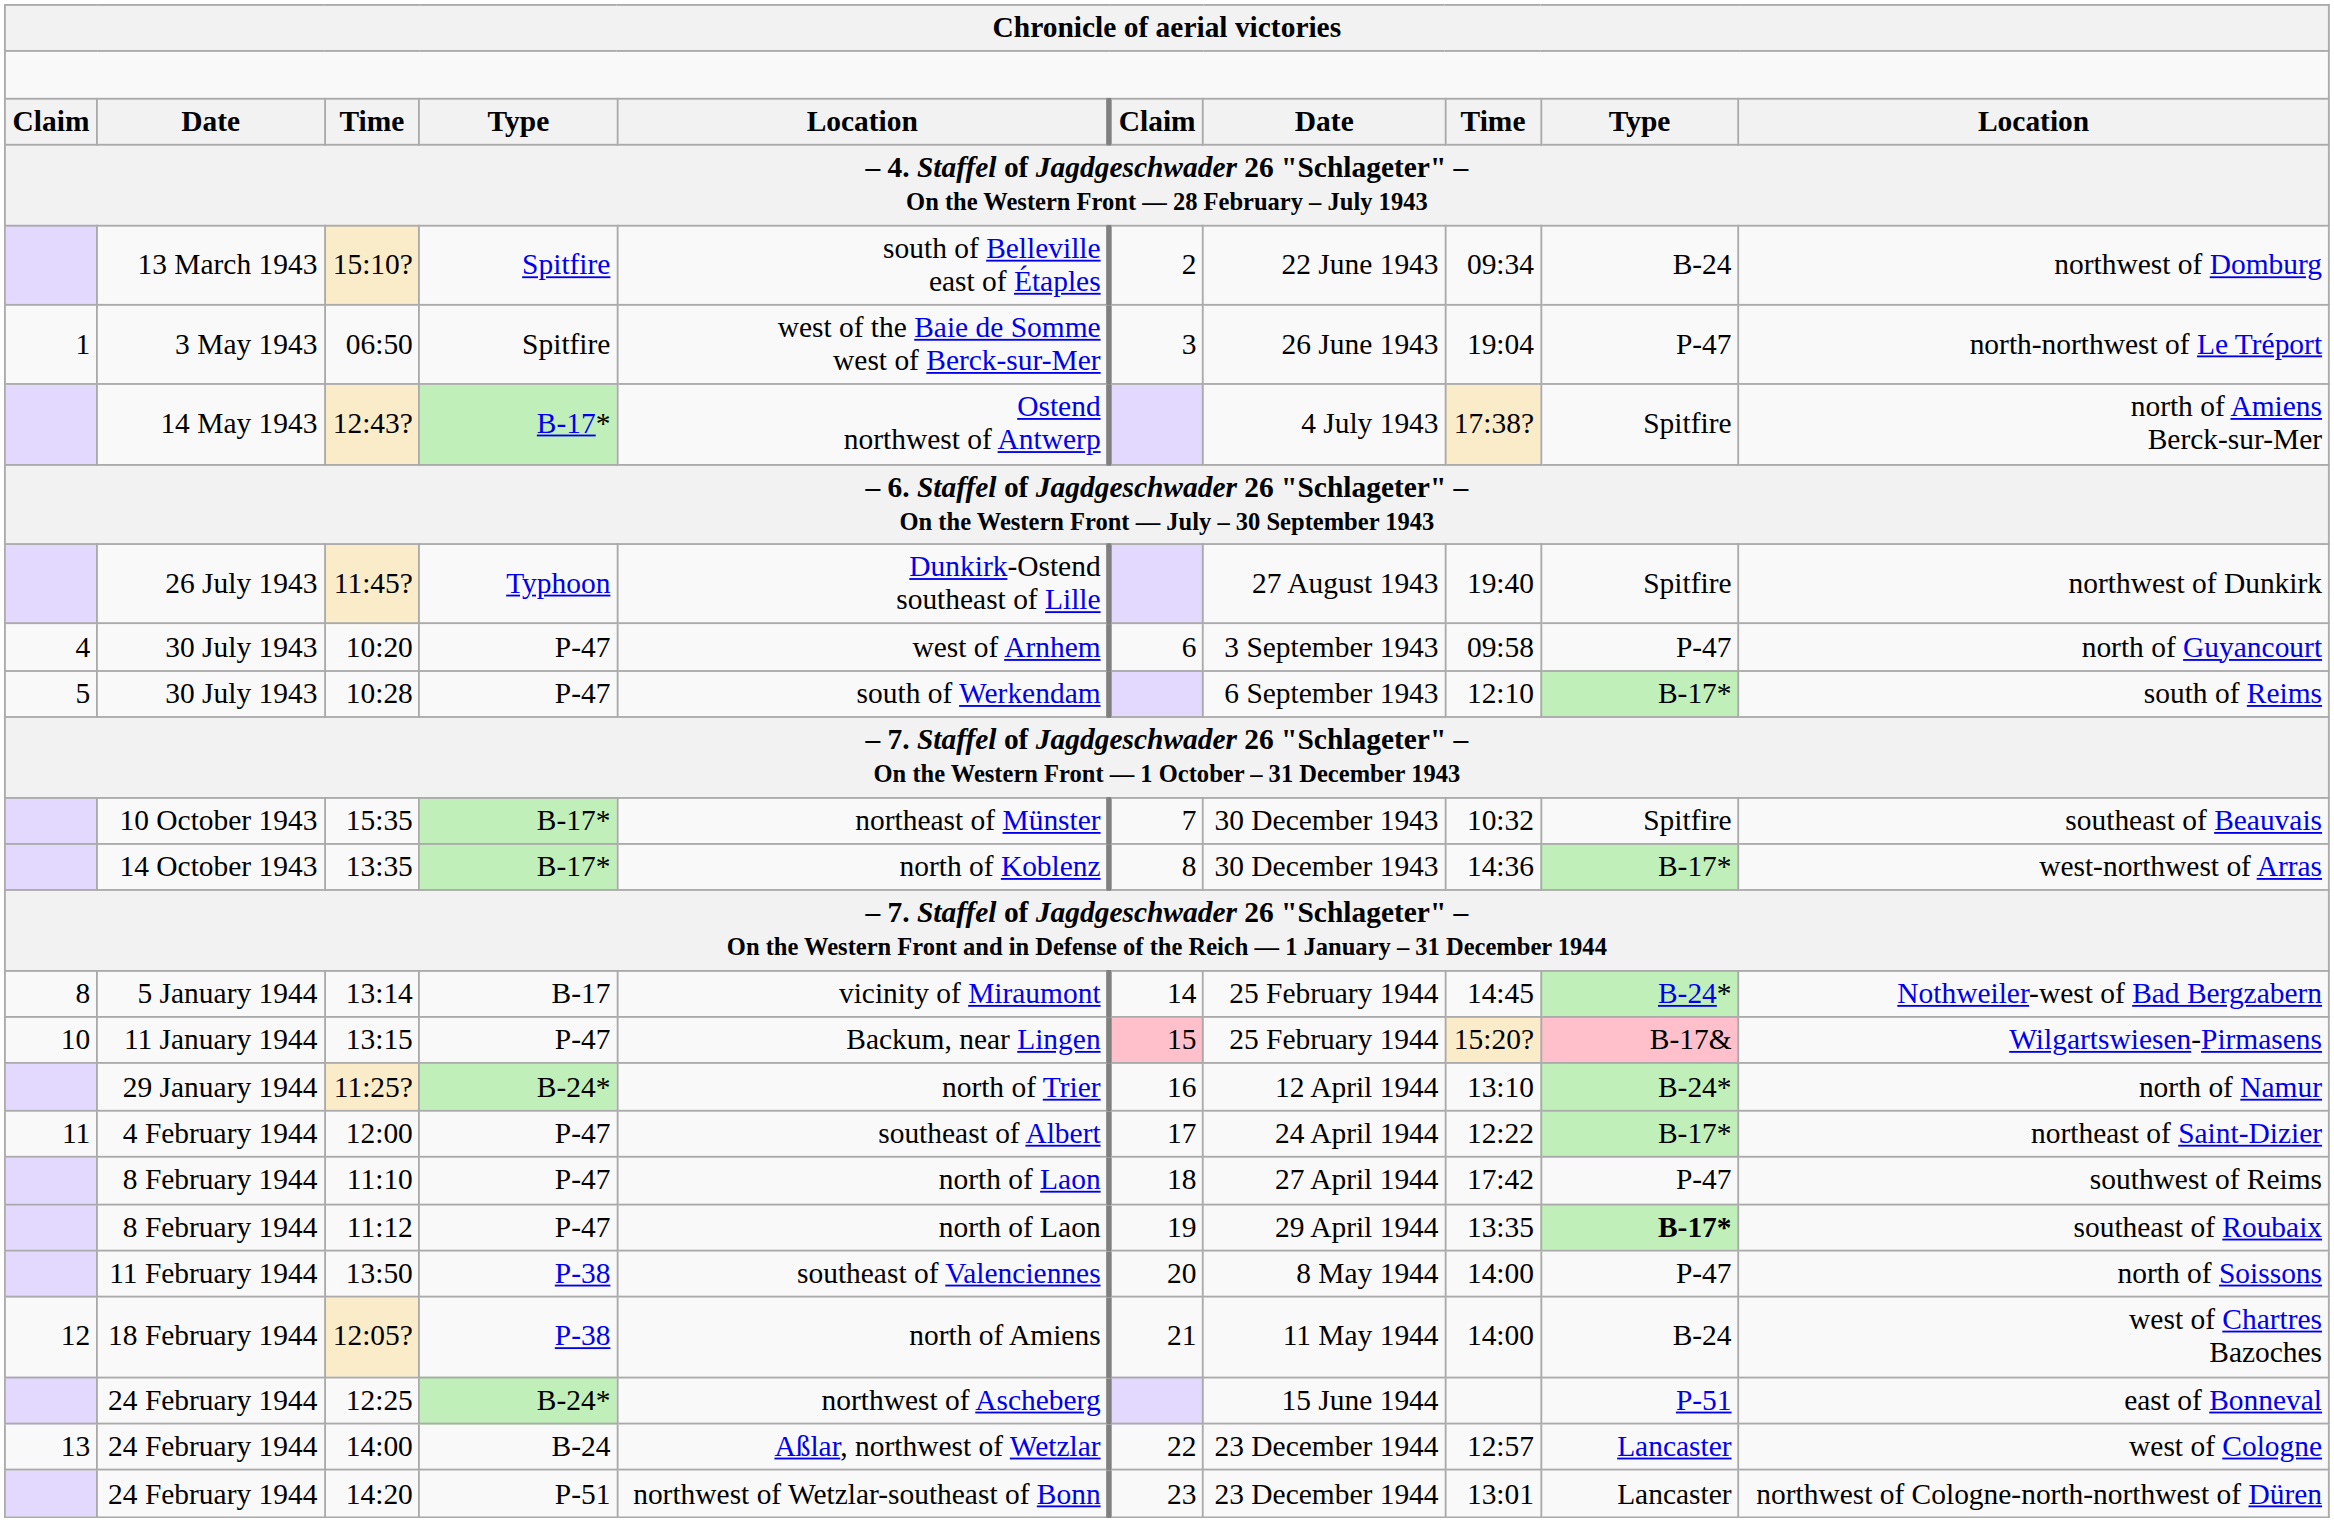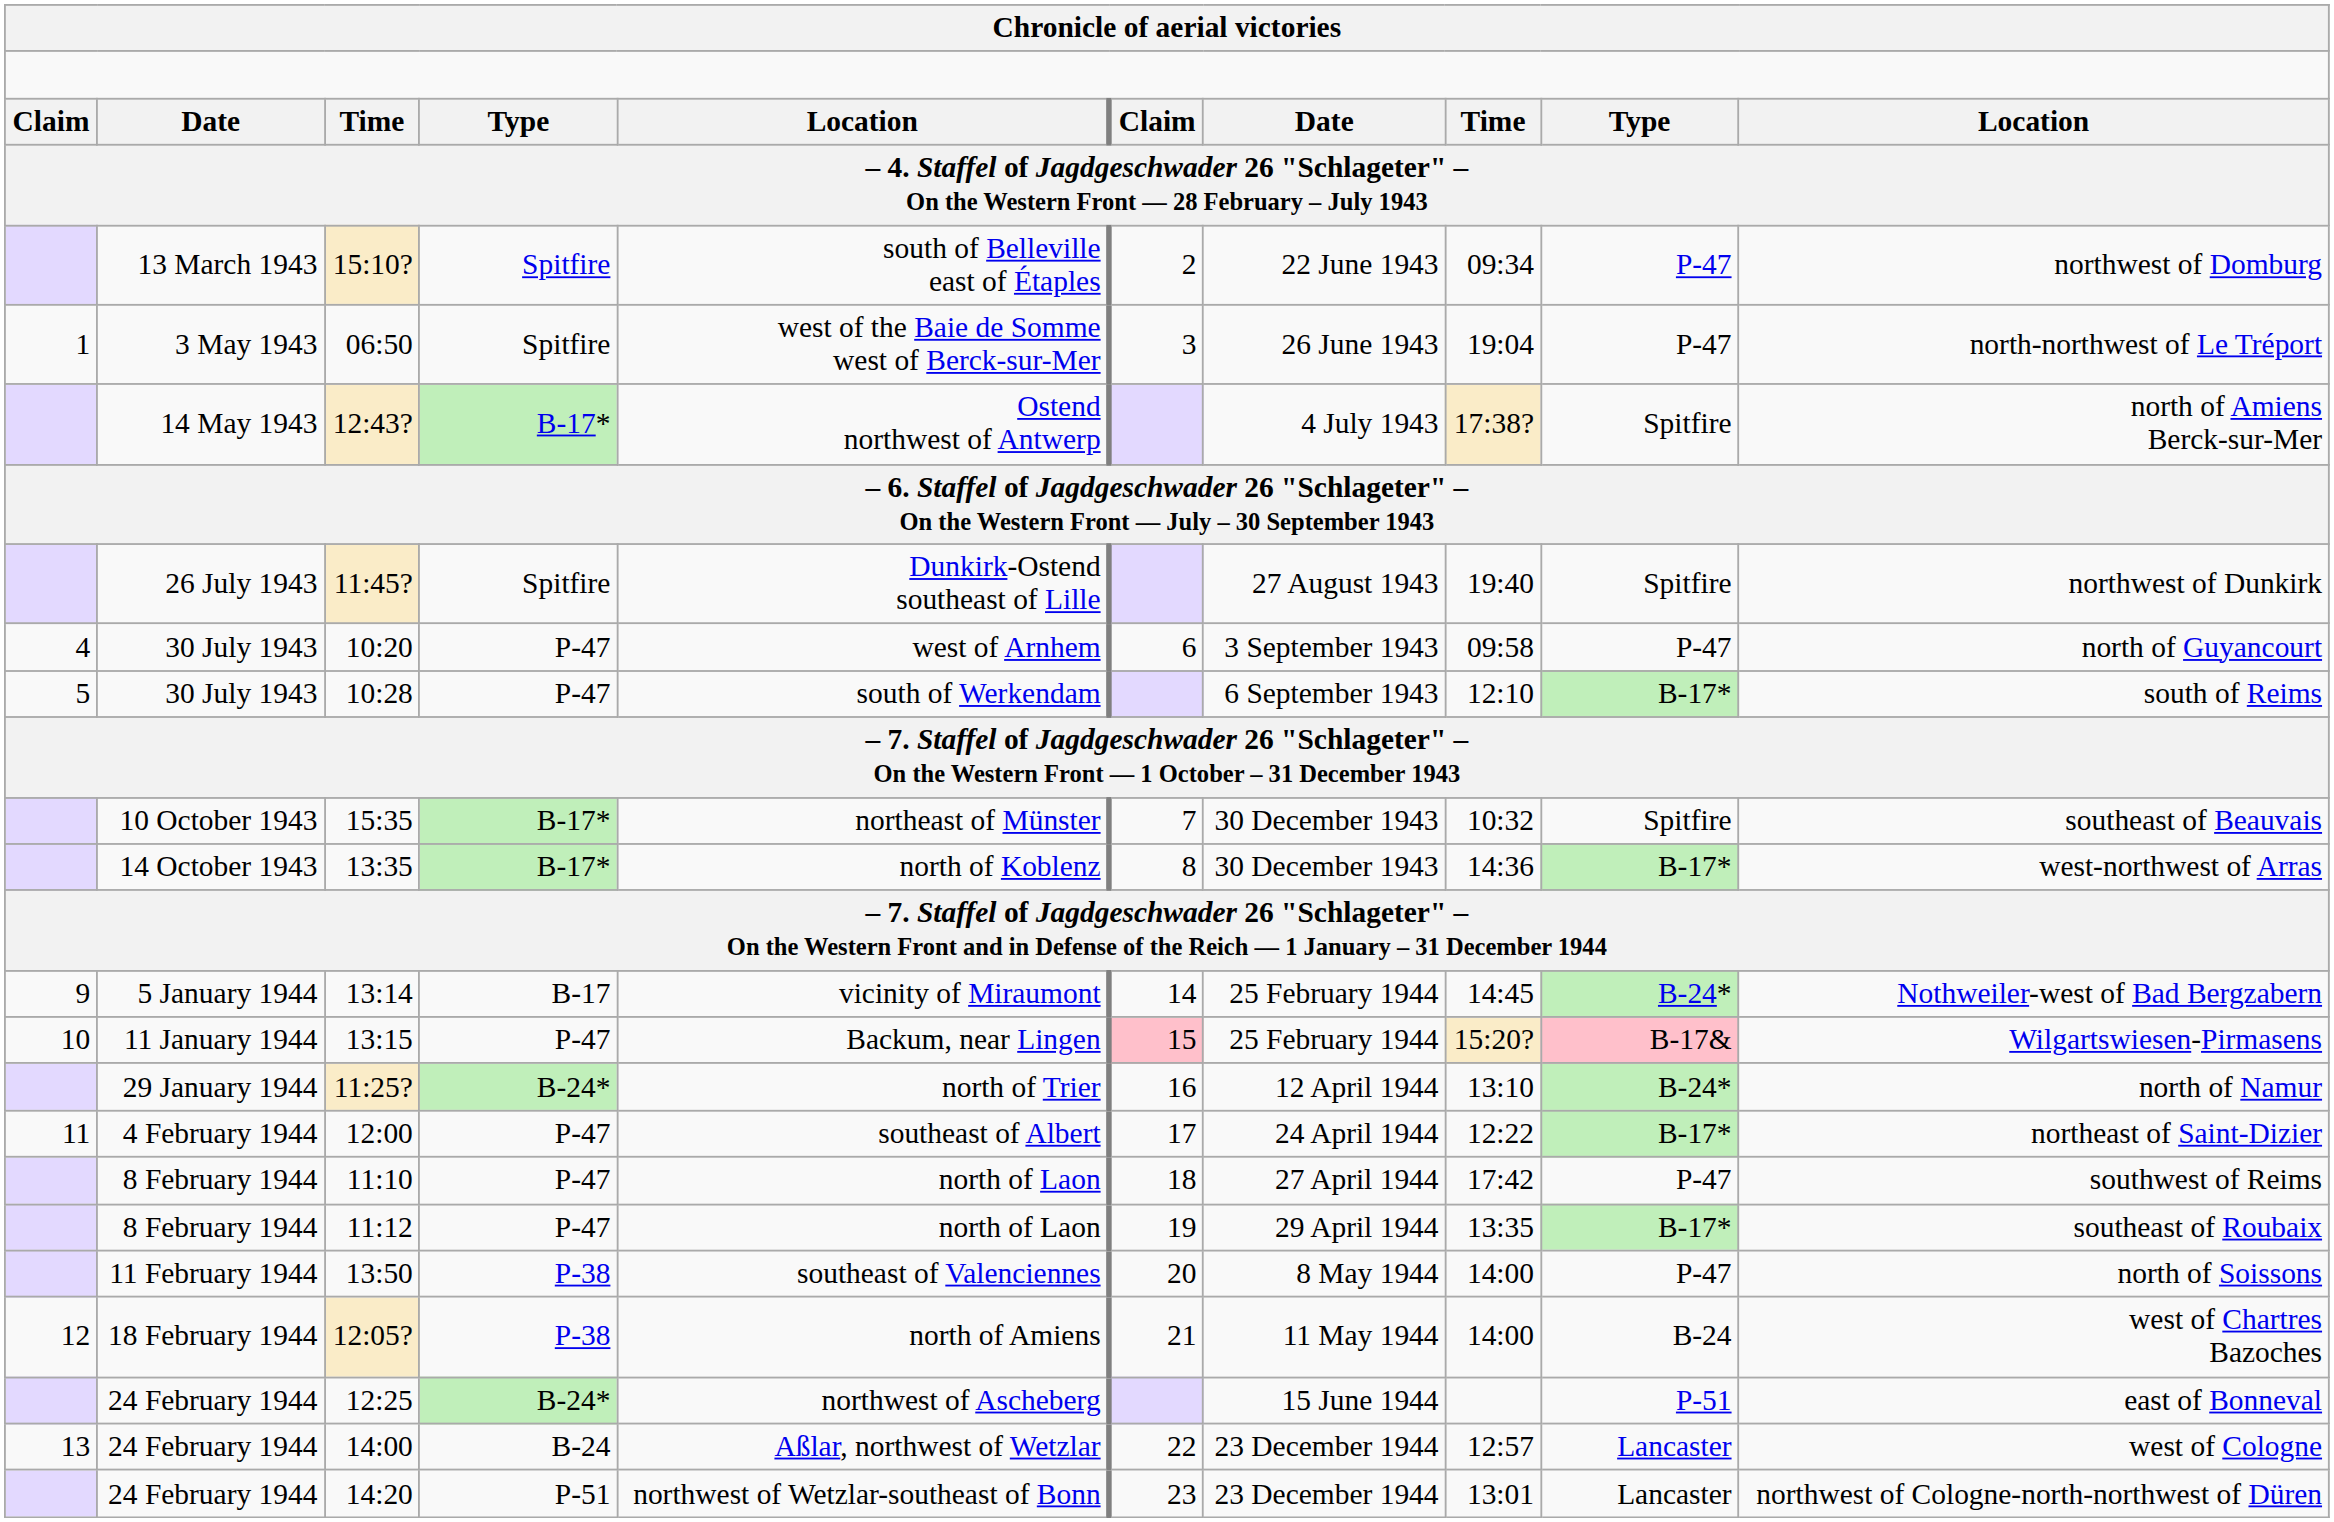(1702, 264) B-24 -> (1704, 264) P-47
(558, 583) Typhoon -> (566, 583) Spitfire
(83, 993) 8 -> (83, 993) 9
(1695, 1226) bold -> (1695, 1226) normal
